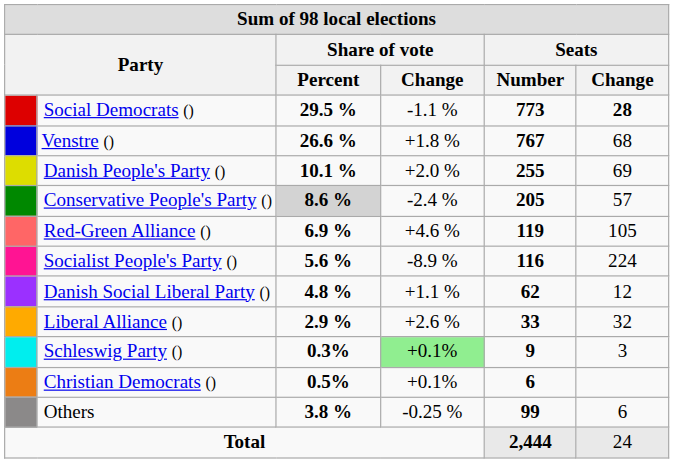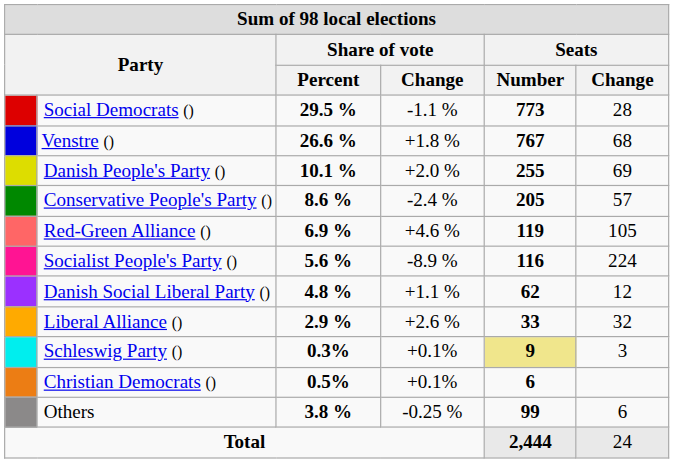(622, 110) bold -> (622, 110) normal
(328, 200) lightgrey background -> (328, 200) no background
(432, 351) lightgreen background -> (432, 351) no background
(530, 351) no background -> (530, 351) khaki background
